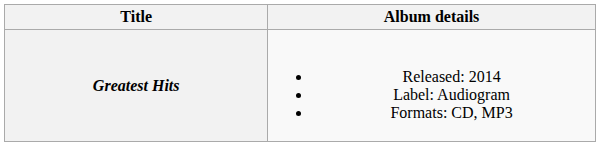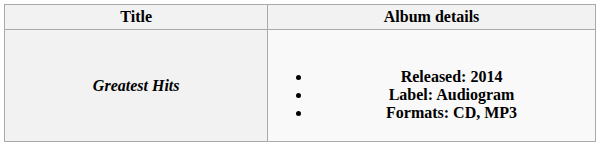(432, 95) normal -> (432, 95) bold
